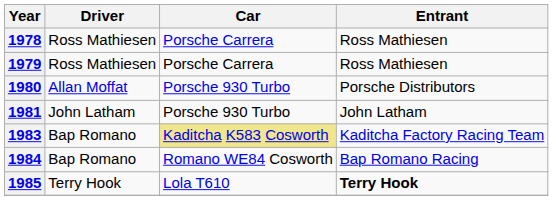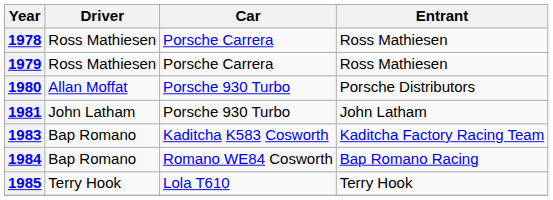(246, 135) khaki background -> (246, 135) no background
(379, 183) bold -> (376, 183) normal
